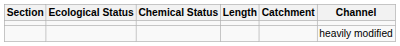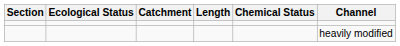columns swapped: (178, 12) <-> (288, 12)
